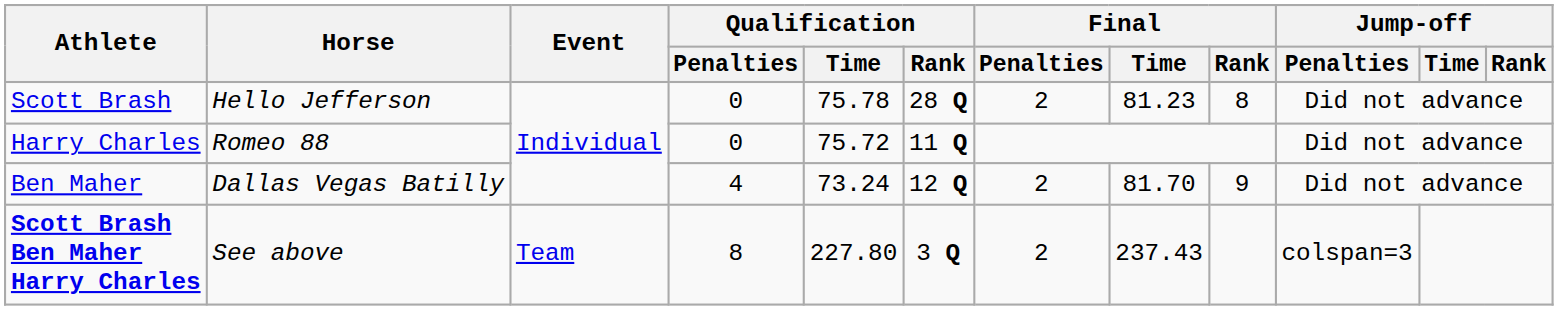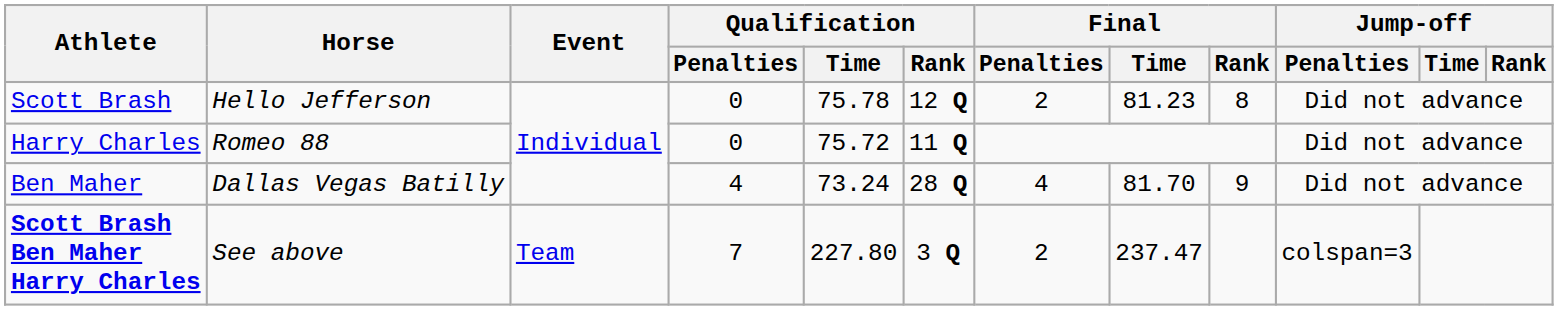(938, 102) 28 Q -> (938, 102) 12 Q
(938, 184) 12 Q -> (938, 184) 28 Q
(1041, 184) 2 -> (1041, 184) 4
(736, 254) 8 -> (736, 254) 7
(1159, 254) 237.43 -> (1159, 254) 237.47
